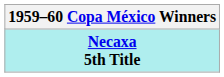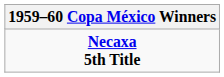(112, 50) paleturquoise background -> (112, 50) no background
